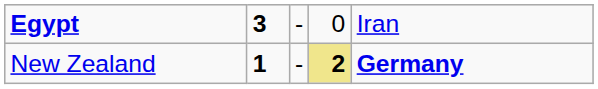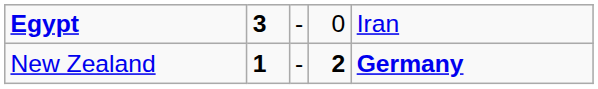(338, 63) khaki background -> (338, 63) no background
